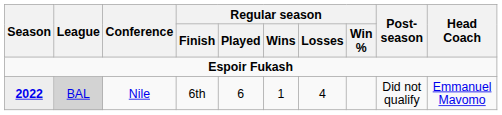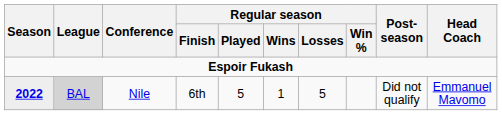(241, 93) 6 -> (241, 93) 5
(322, 93) 4 -> (322, 93) 5
